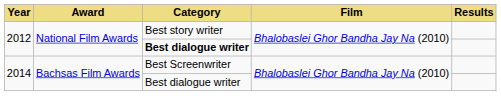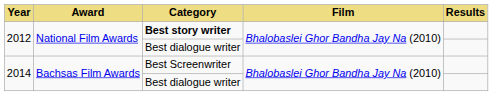(184, 30) normal -> (188, 30) bold
(197, 47) bold -> (193, 47) normal
